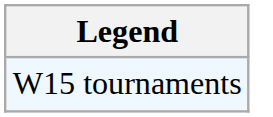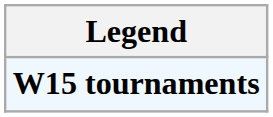(127, 83) normal -> (136, 83) bold
